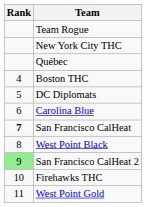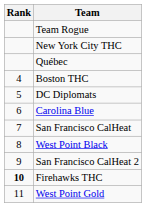(19, 128) bold -> (19, 128) normal
(19, 161) lightgreen background -> (19, 161) no background
(19, 177) normal -> (19, 177) bold
